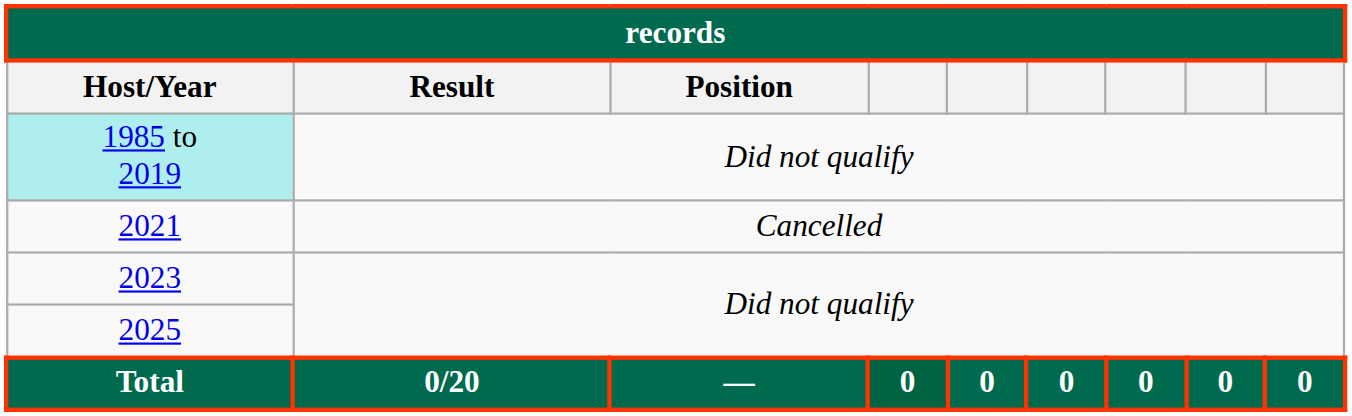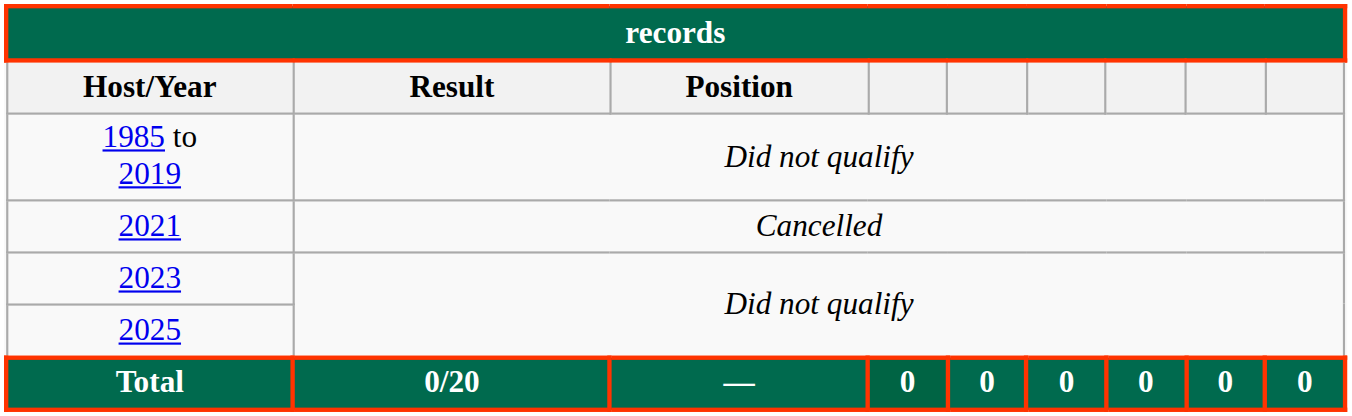(150, 156) paleturquoise background -> (150, 156) no background
